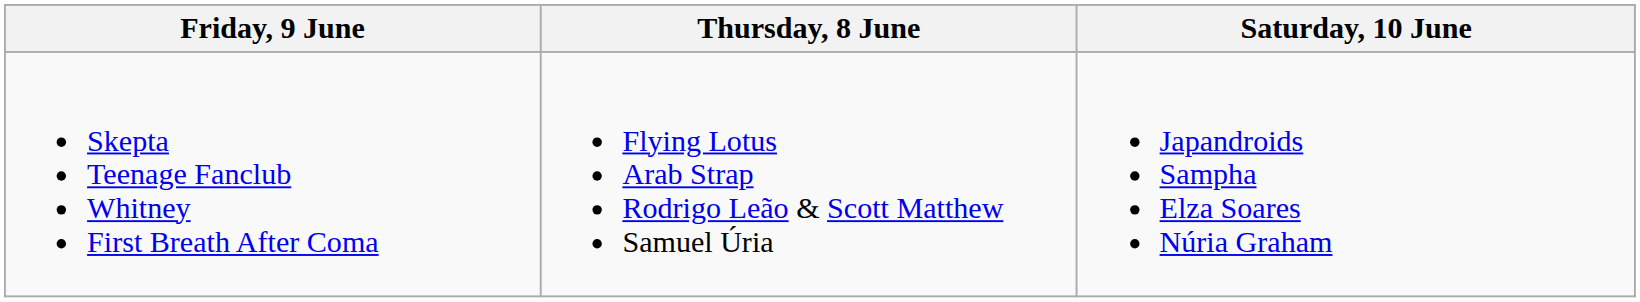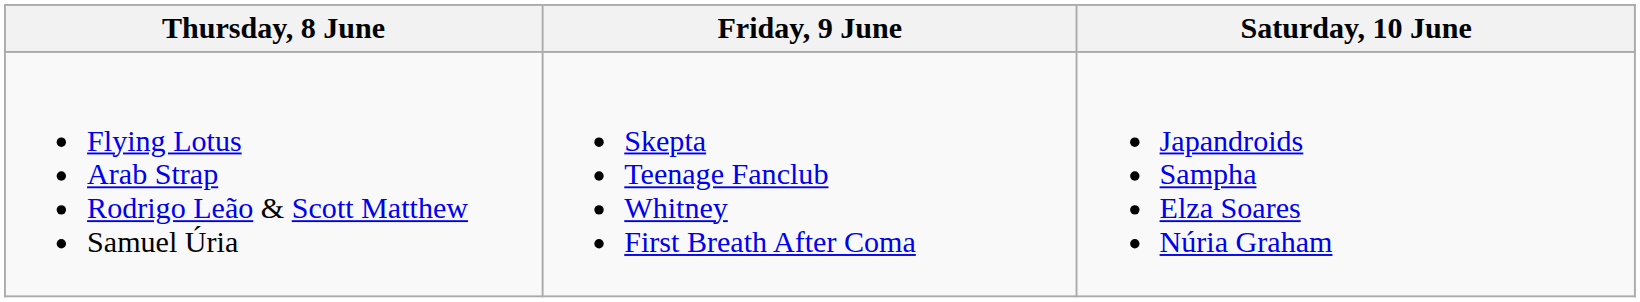columns swapped: (809, 28) <-> (273, 28)
